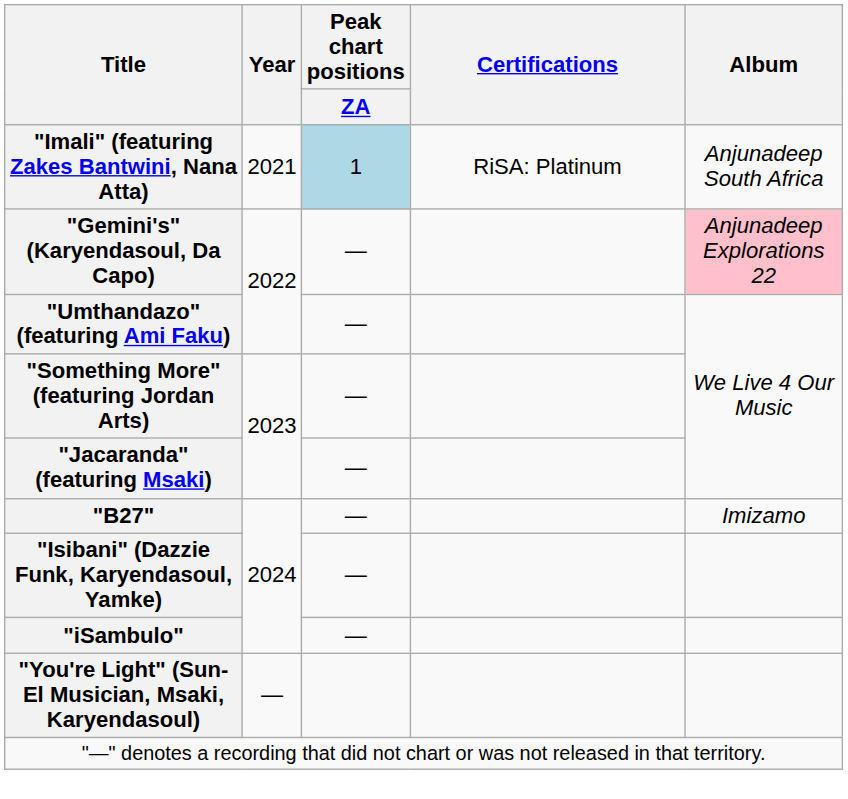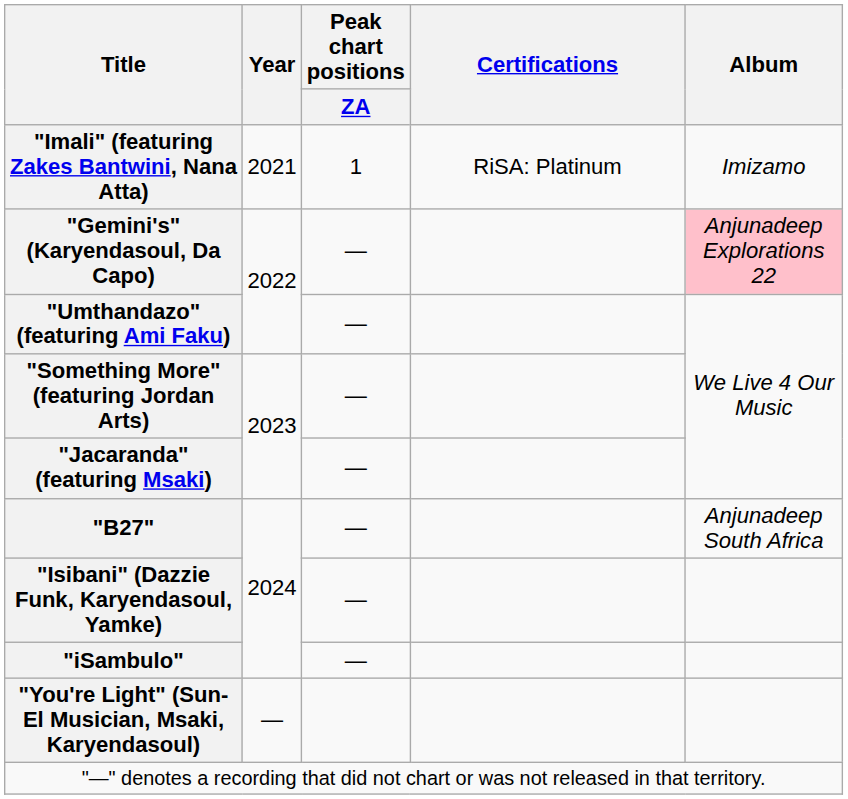(356, 166) lightblue background -> (356, 166) no background
(764, 166) Anjunadeep South Africa -> (764, 166) Imizamo
(764, 515) Imizamo -> (764, 527) Anjunadeep South Africa
